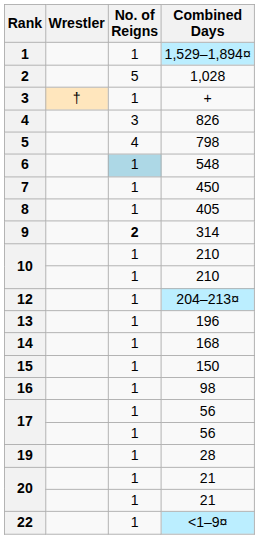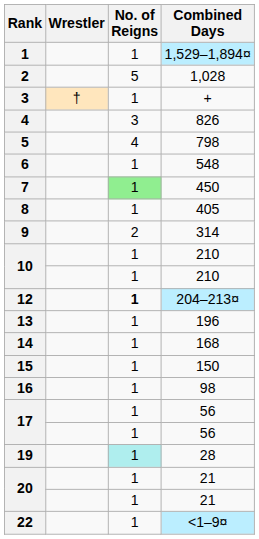(135, 165) lightblue background -> (135, 165) no background
(135, 187) no background -> (135, 187) lightgreen background
(135, 232) bold -> (135, 232) normal
(135, 299) normal -> (135, 299) bold
(135, 455) no background -> (135, 455) paleturquoise background
